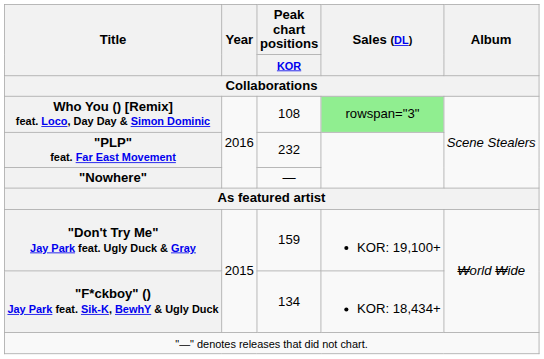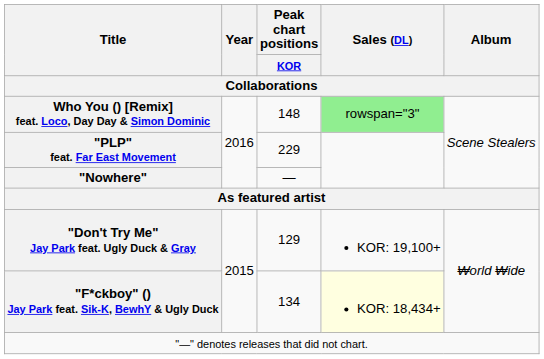(289, 114) 108 -> (289, 114) 148
(289, 149) 232 -> (289, 149) 229
(289, 240) 159 -> (289, 240) 129
(382, 309) no background -> (382, 309) lightyellow background
